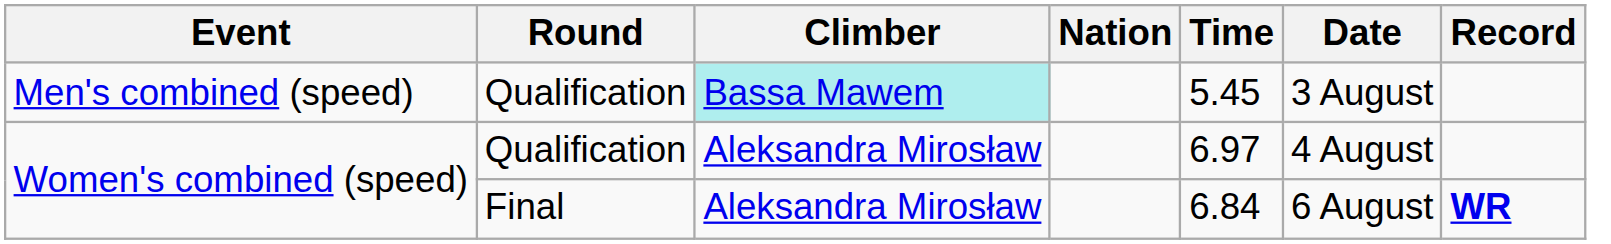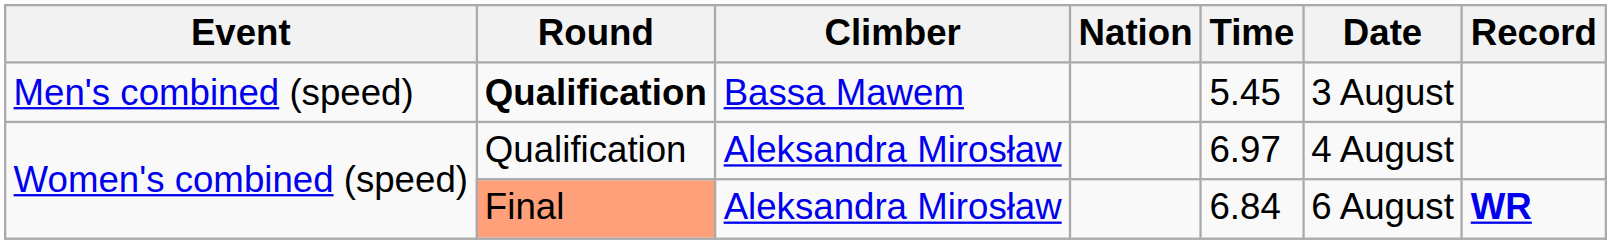(586, 91) normal -> (596, 91) bold
(824, 91) paleturquoise background -> (844, 91) no background
(525, 207) no background -> (525, 207) lightsalmon background
